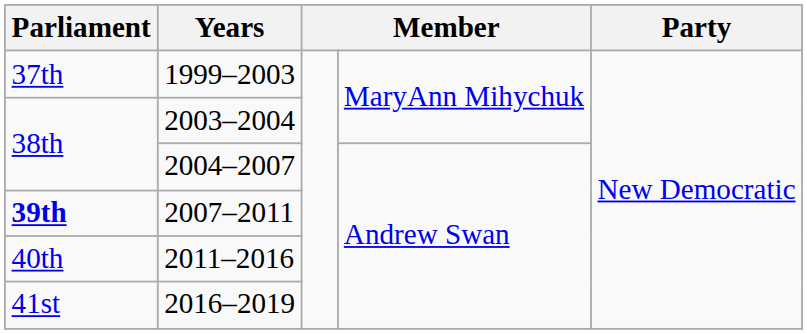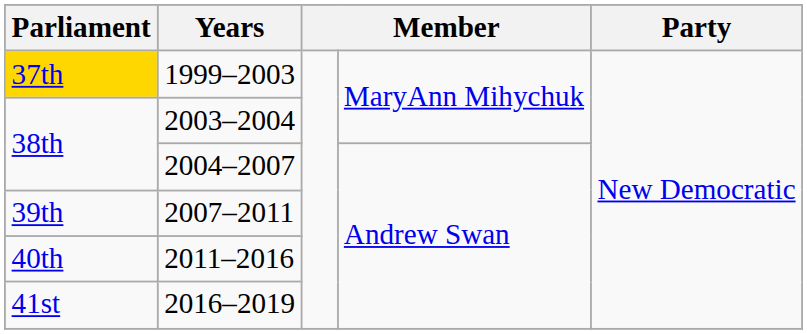(38, 73) no background -> (38, 73) gold background
(39, 212) bold -> (38, 212) normal
